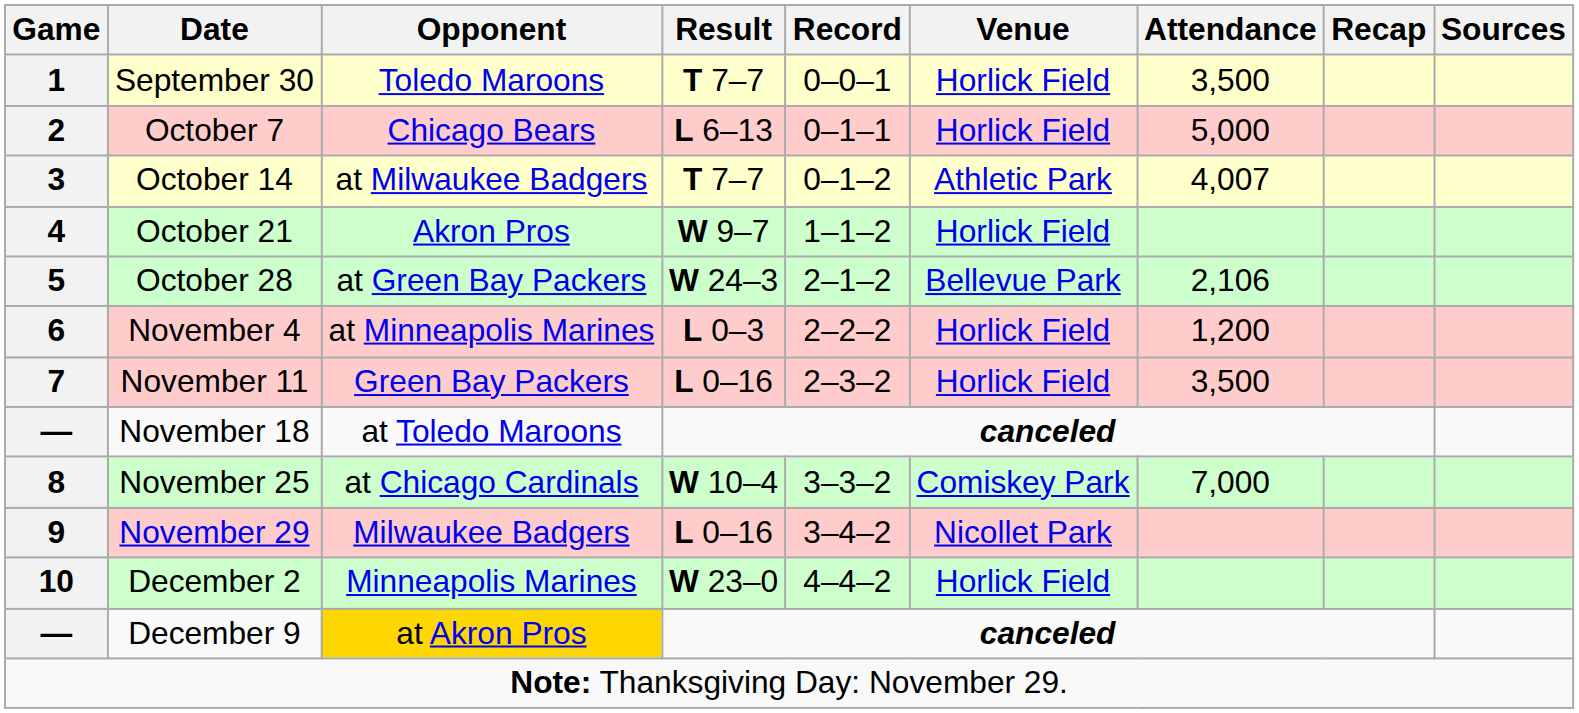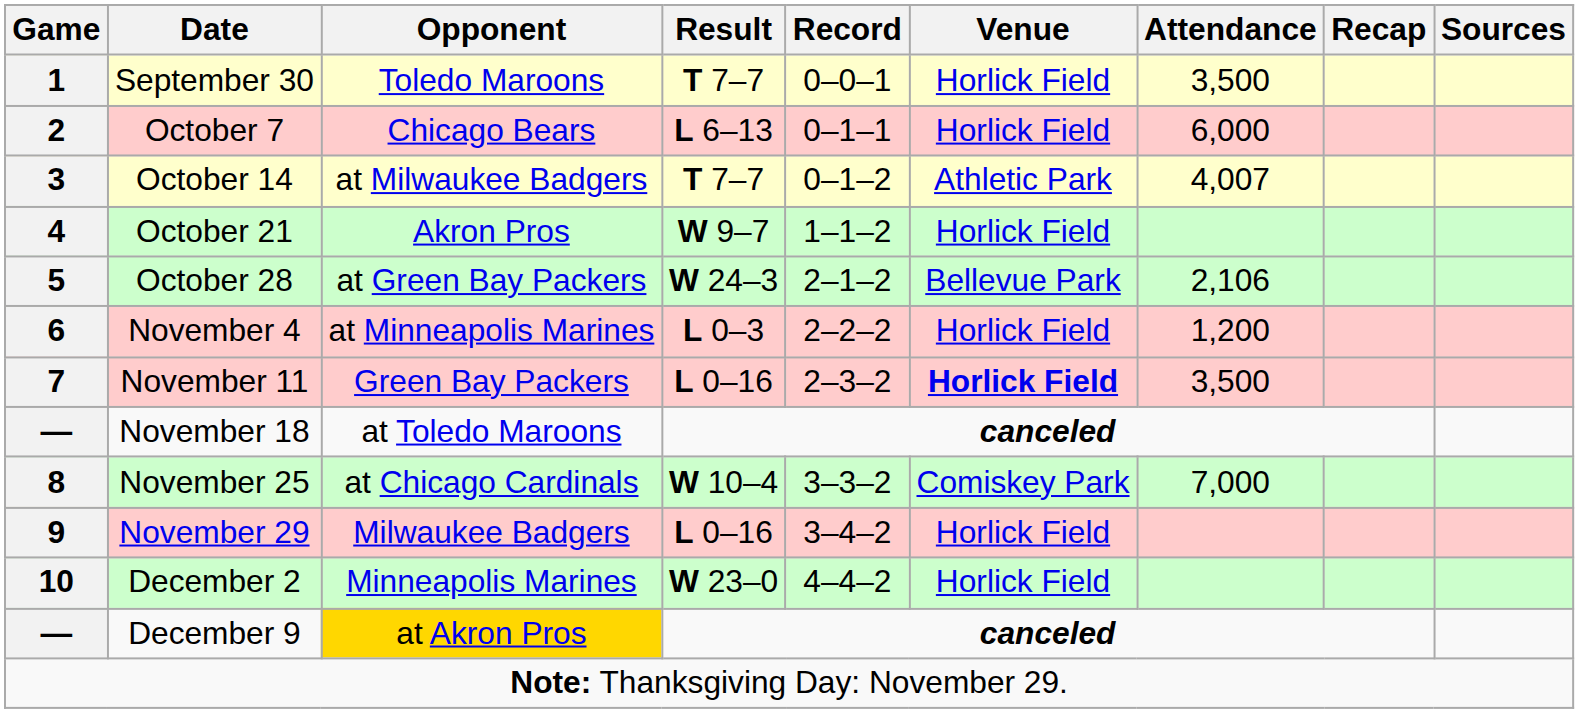(1230, 130) 5,000 -> (1230, 130) 6,000
(1023, 381) normal -> (1023, 381) bold
(1023, 532) Nicollet Park -> (1023, 532) Horlick Field
